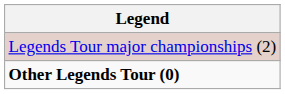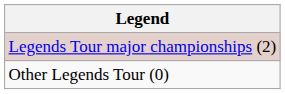(94, 74) bold -> (89, 74) normal
